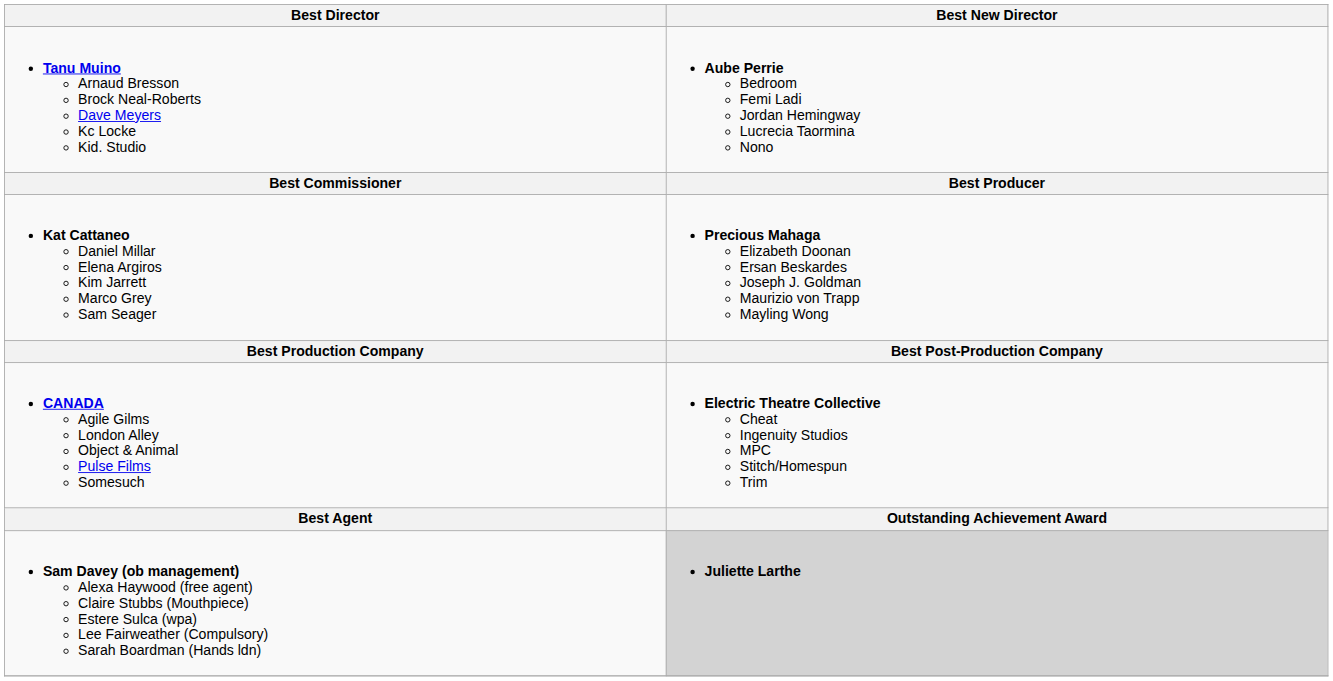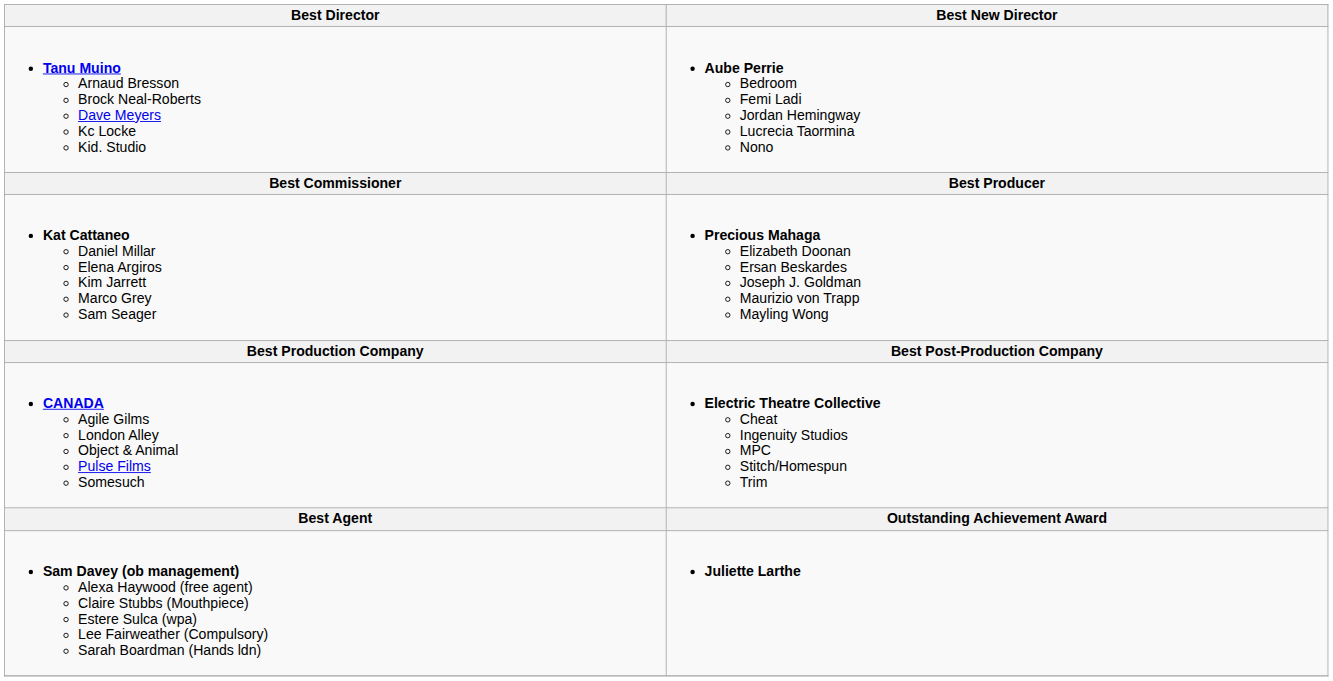(997, 571) lightgrey background -> (997, 571) no background
